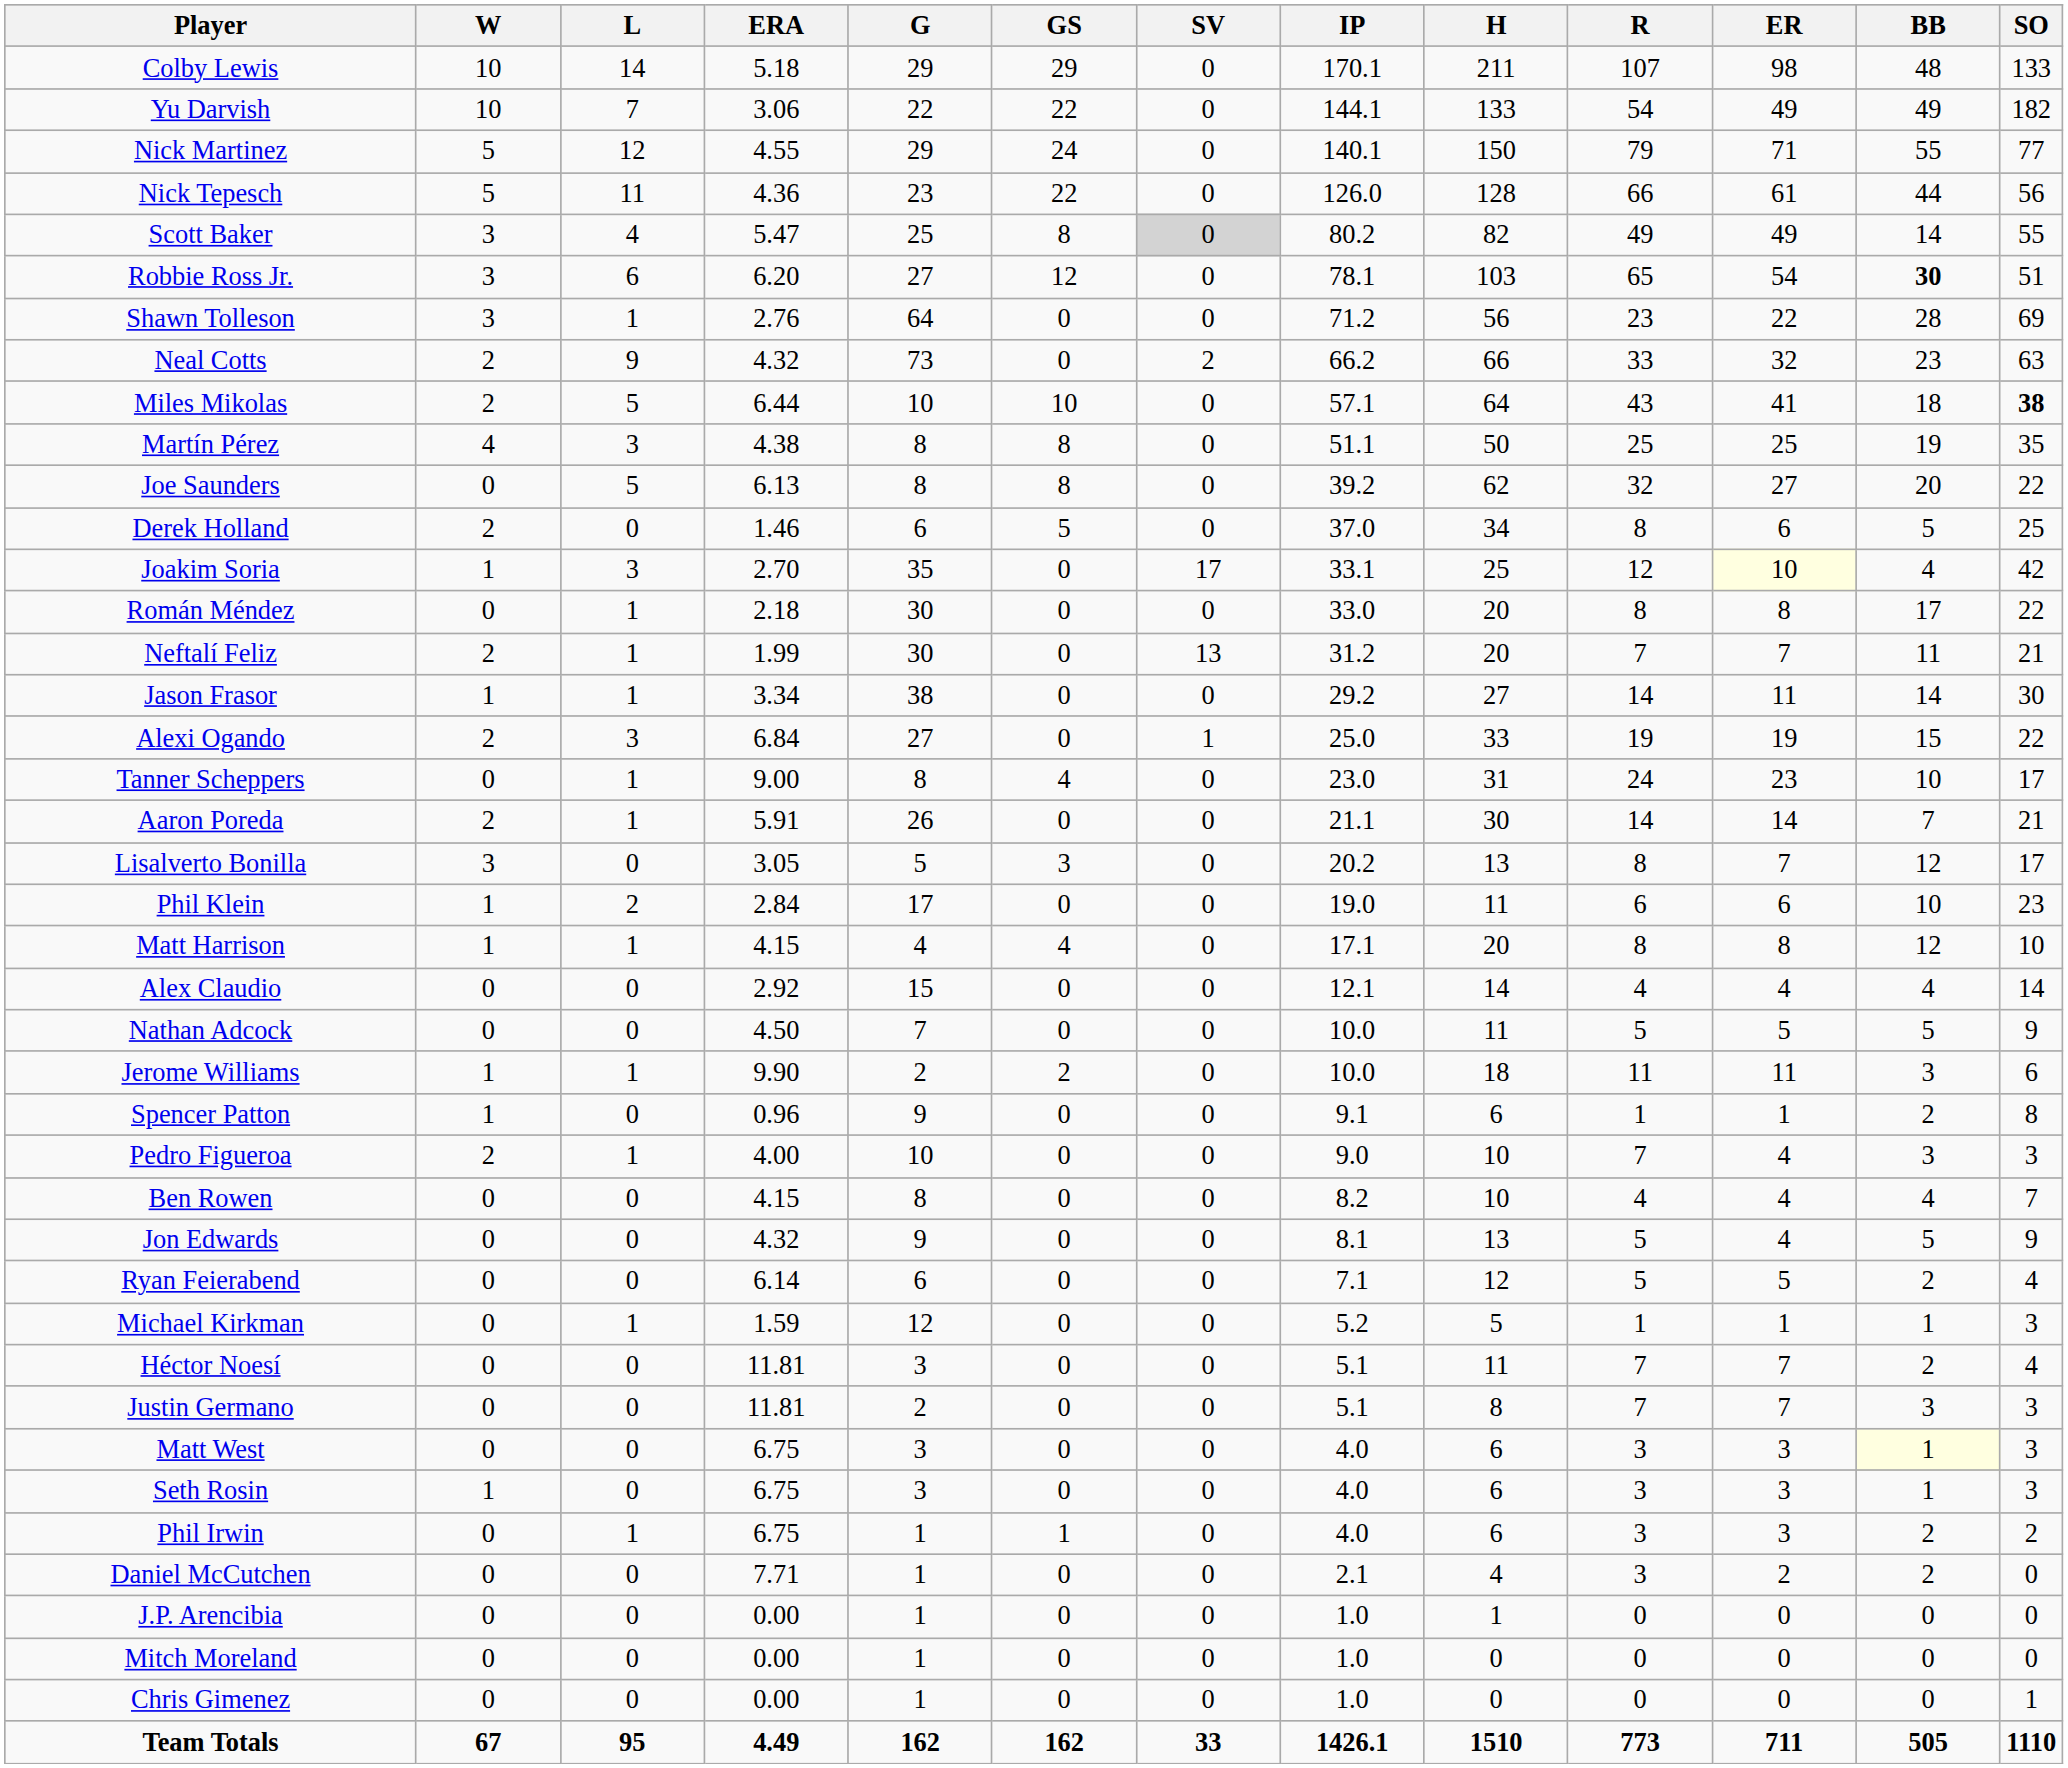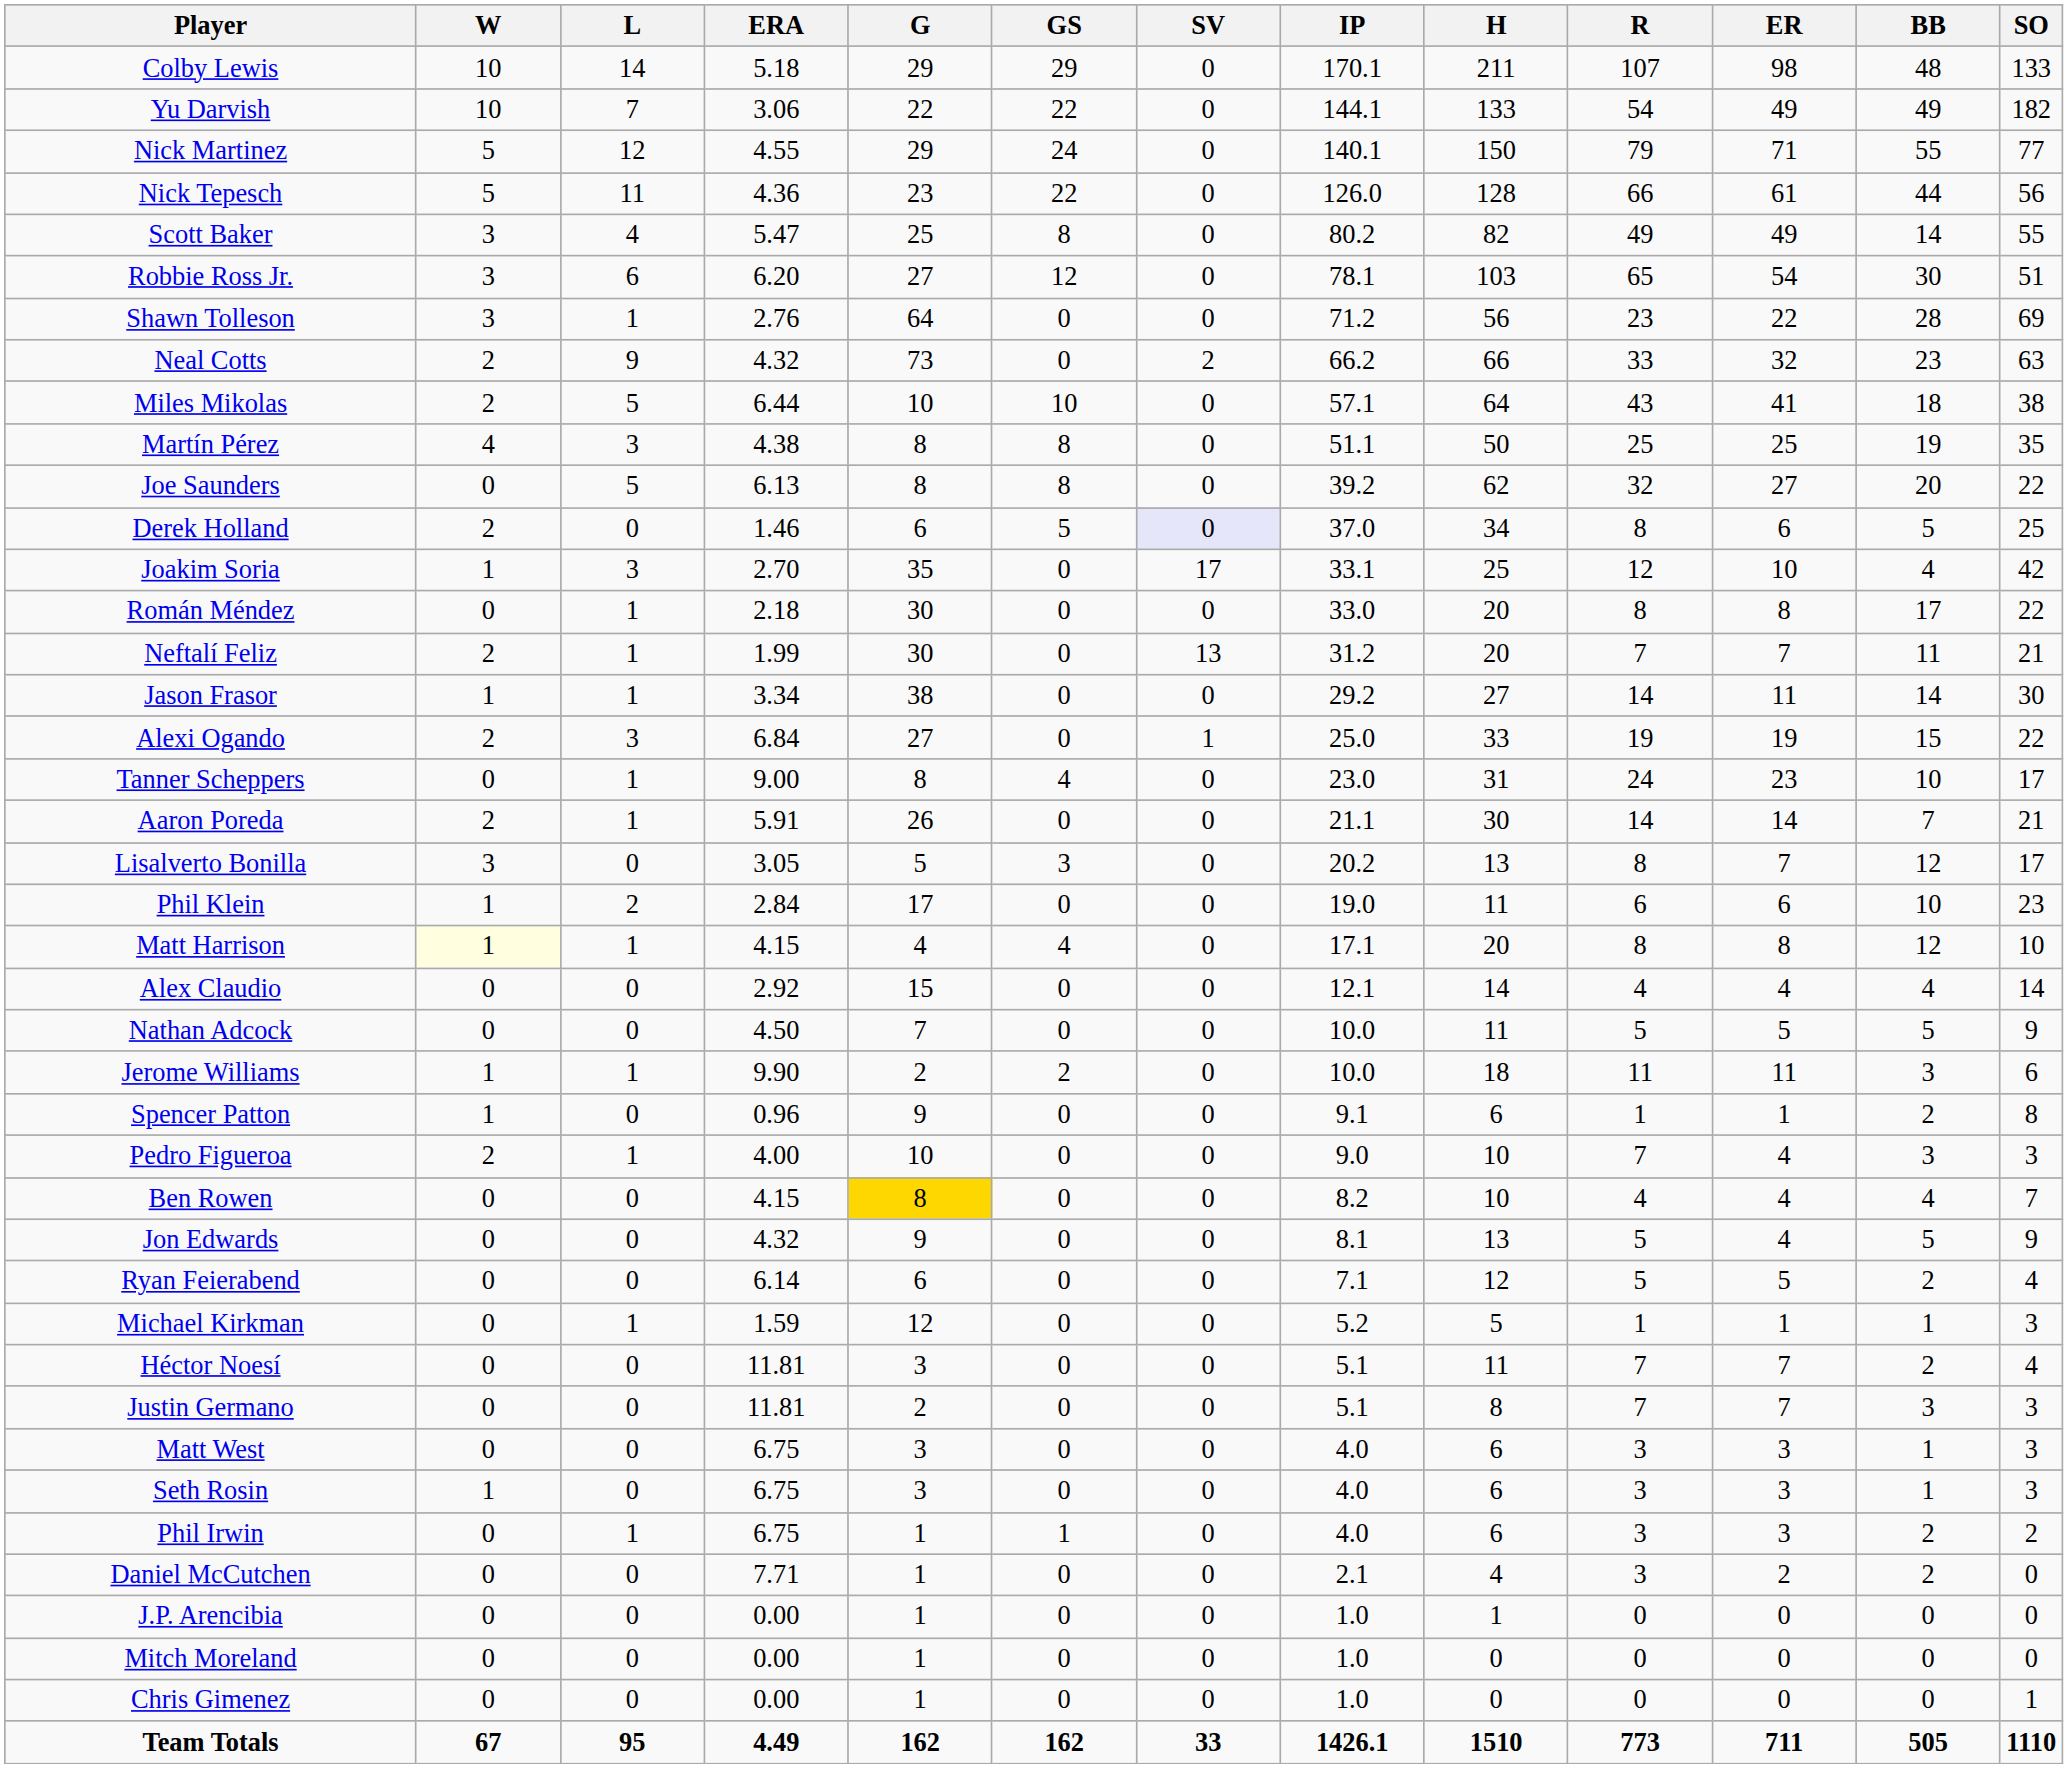(1208, 234) lightgrey background -> (1208, 234) no background
(1928, 276) bold -> (1928, 276) normal
(2031, 402) bold -> (2031, 402) normal
(1208, 527) no background -> (1208, 527) lavender background
(1784, 569) lightyellow background -> (1784, 569) no background
(488, 946) no background -> (488, 946) lightyellow background
(920, 1197) no background -> (920, 1197) gold background
(1928, 1448) lightyellow background -> (1928, 1448) no background
